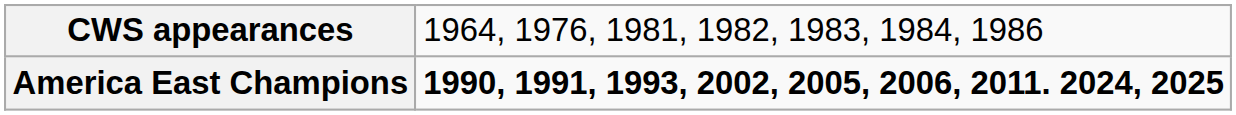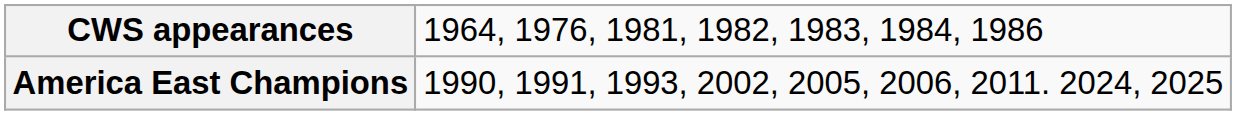(824, 82) bold -> (823, 82) normal
